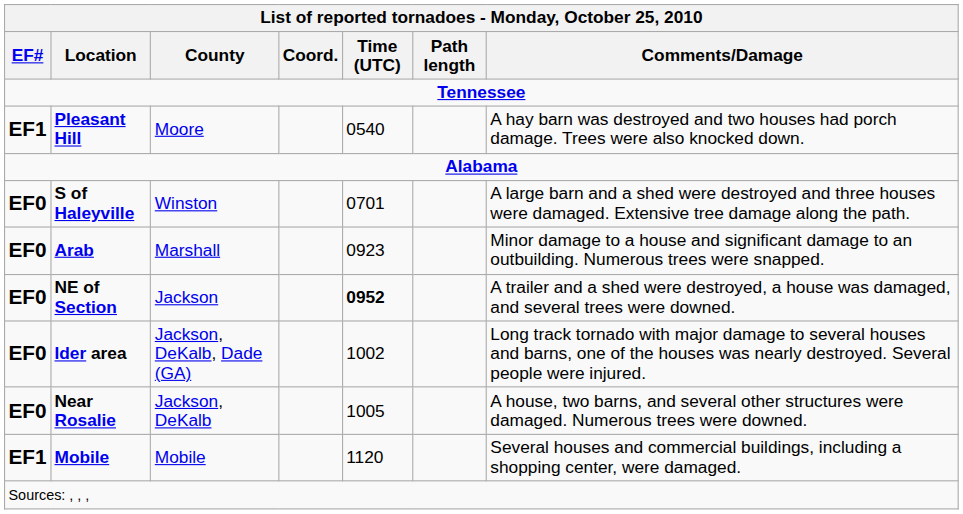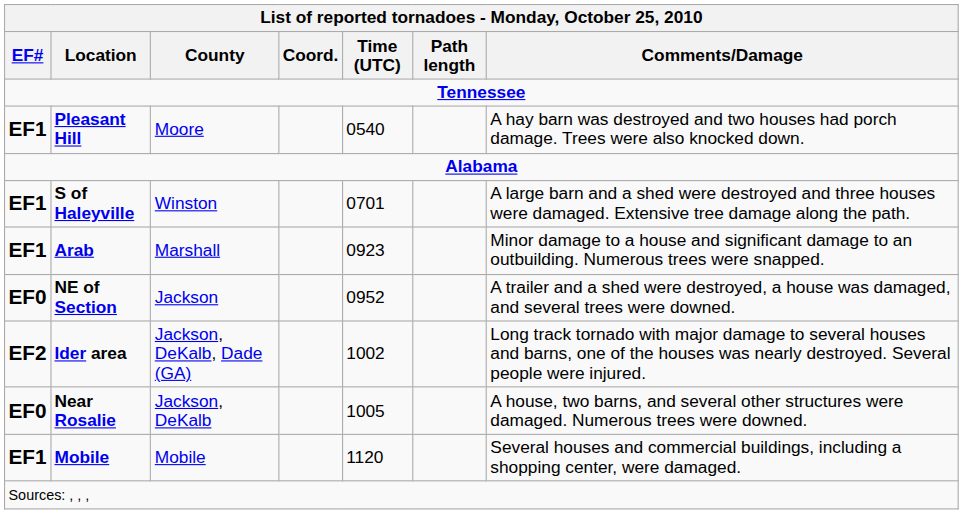(28, 203) EF0 -> (28, 203) EF1
(28, 250) EF0 -> (28, 250) EF1
(366, 297) bold -> (366, 297) normal
(28, 354) EF0 -> (28, 354) EF2
